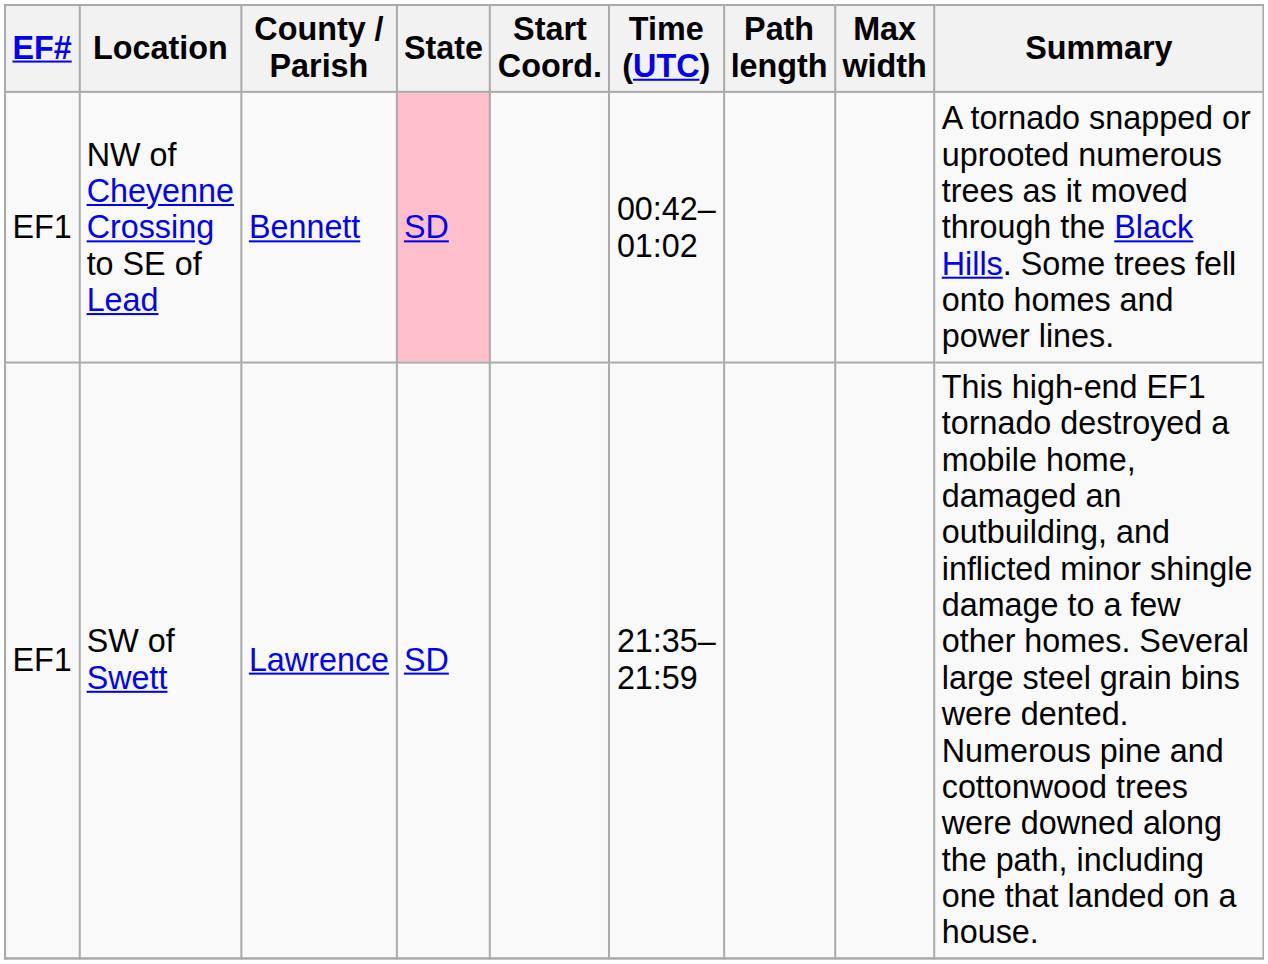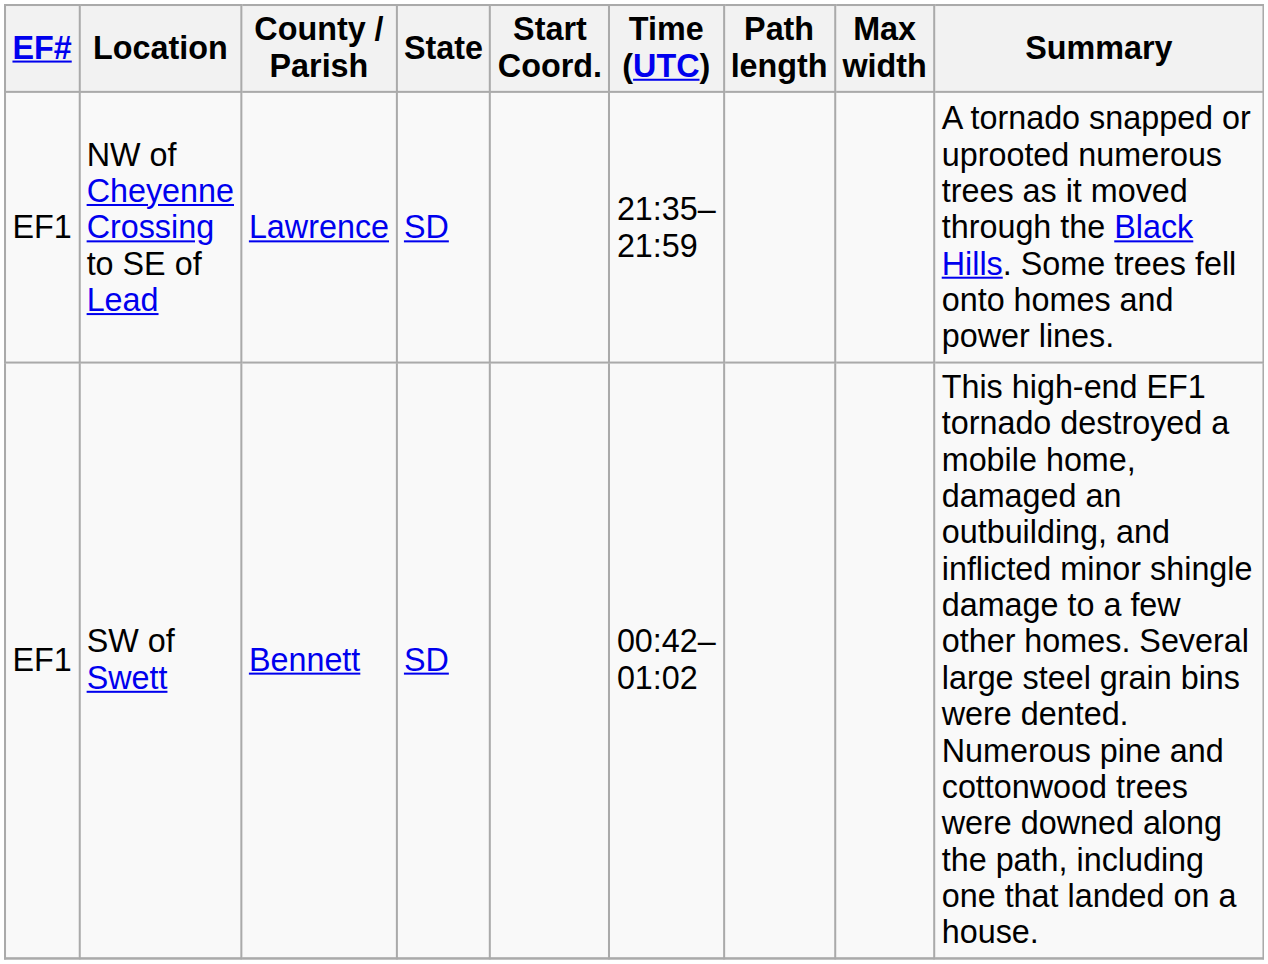(305, 226) Bennett -> (319, 226) Lawrence
(426, 226) pink background -> (426, 226) no background
(666, 226) 00:42–01:02 -> (666, 226) 21:35–21:59
(319, 659) Lawrence -> (305, 659) Bennett
(666, 659) 21:35–21:59 -> (666, 659) 00:42–01:02
